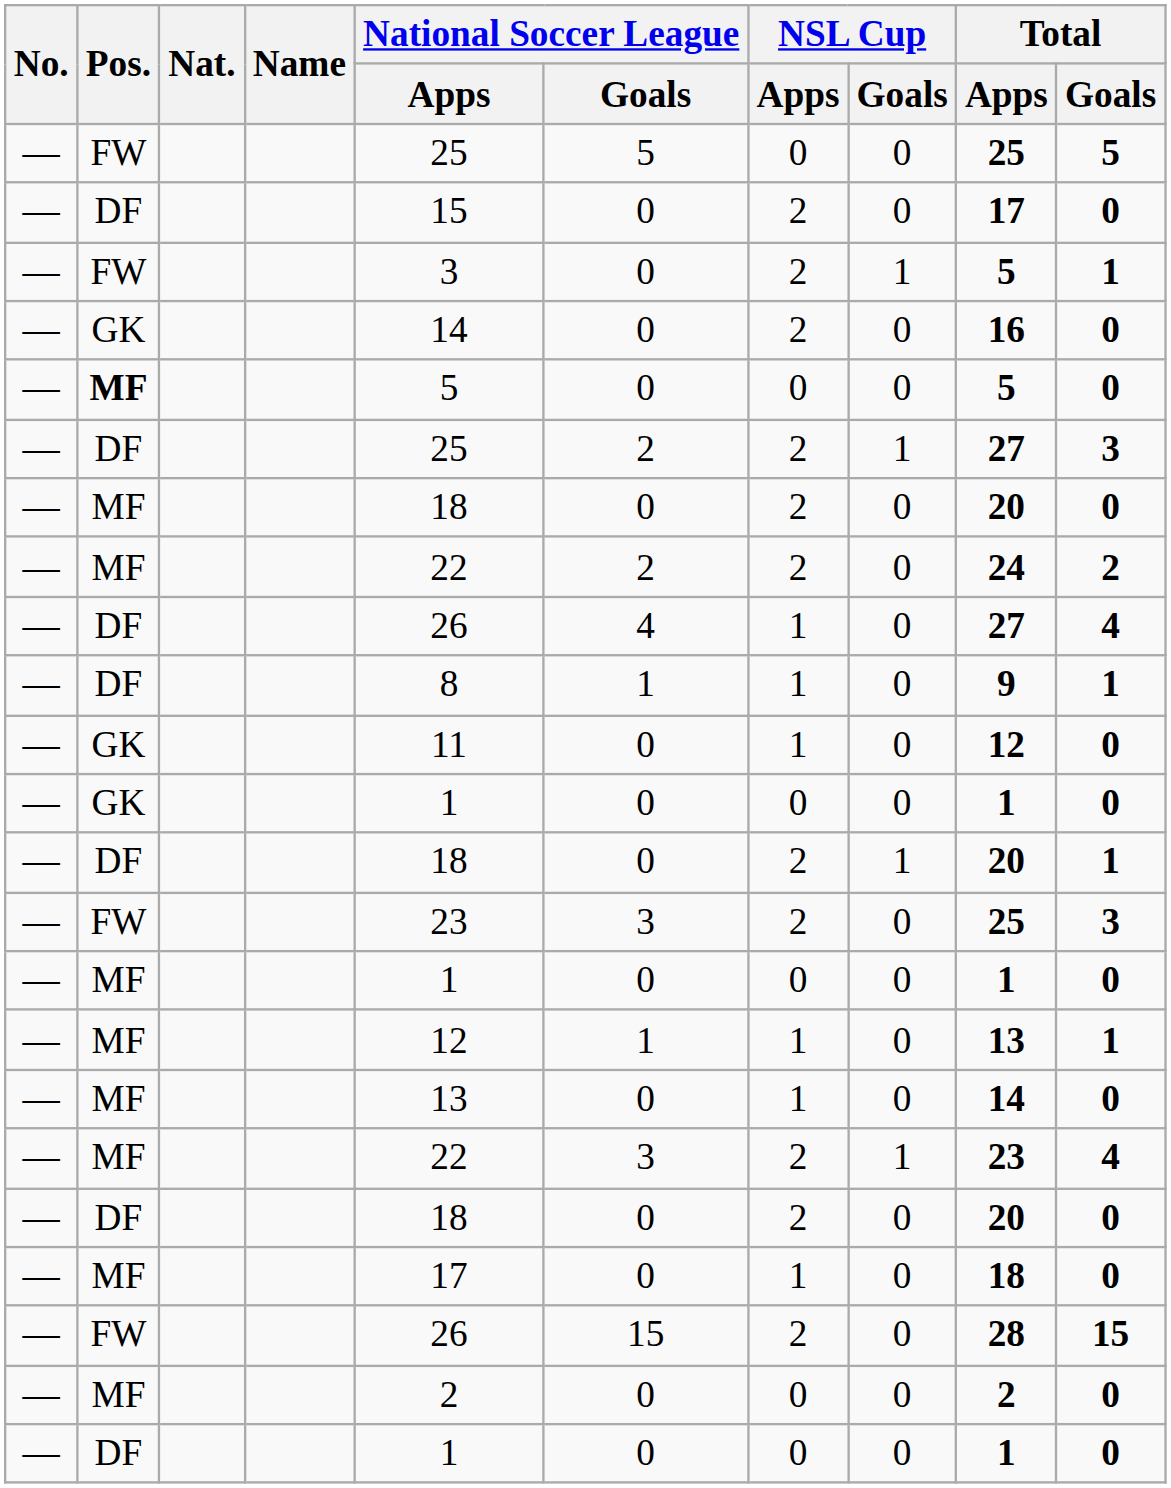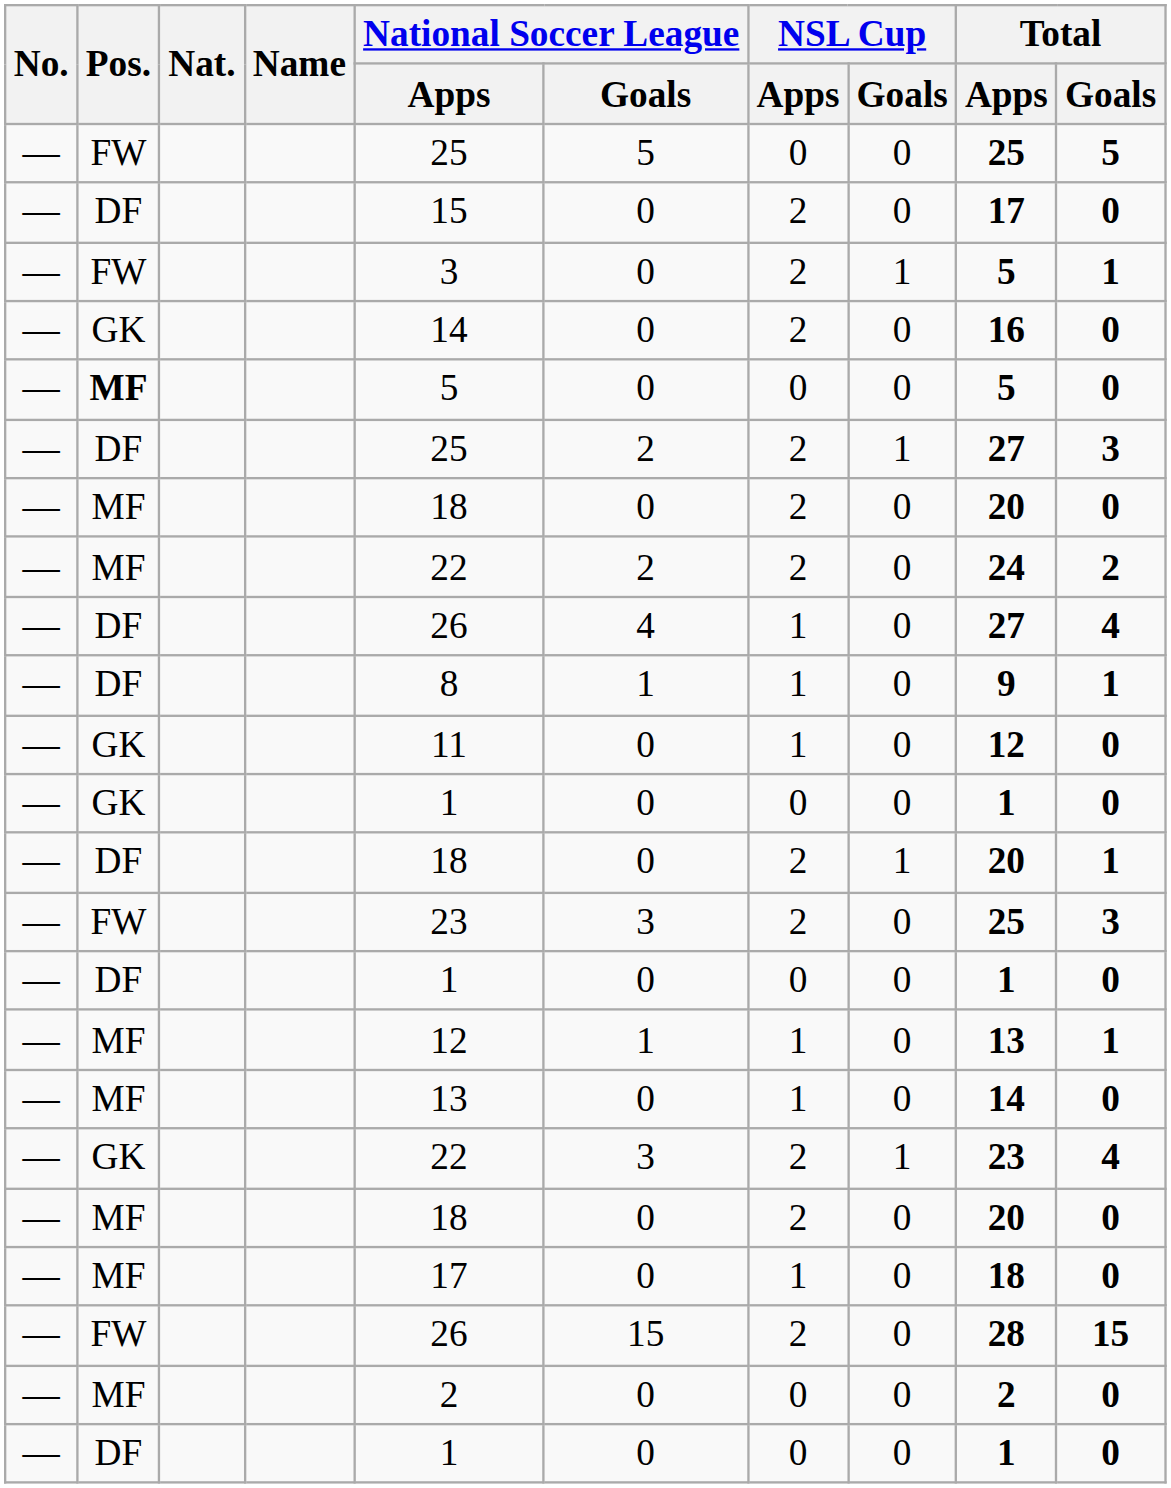(118, 980) MF -> (118, 980) DF
(118, 1157) MF -> (118, 1157) GK
(118, 1216) DF -> (118, 1216) MF
